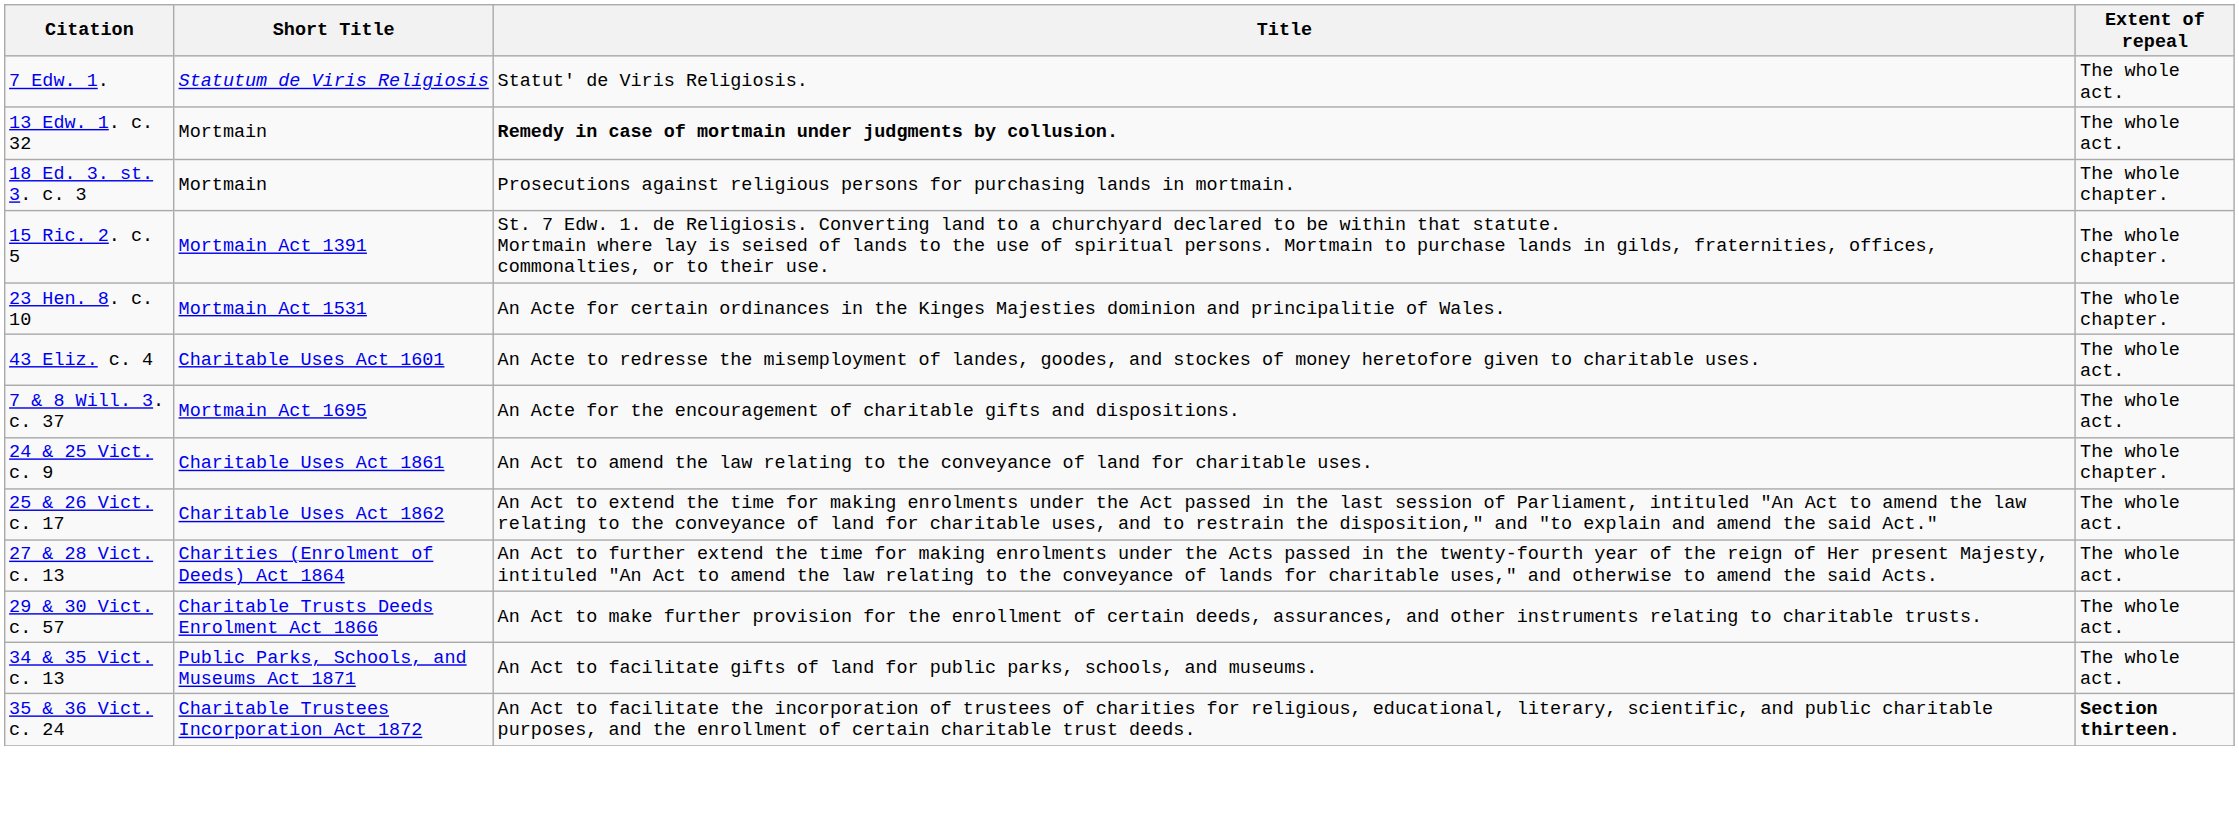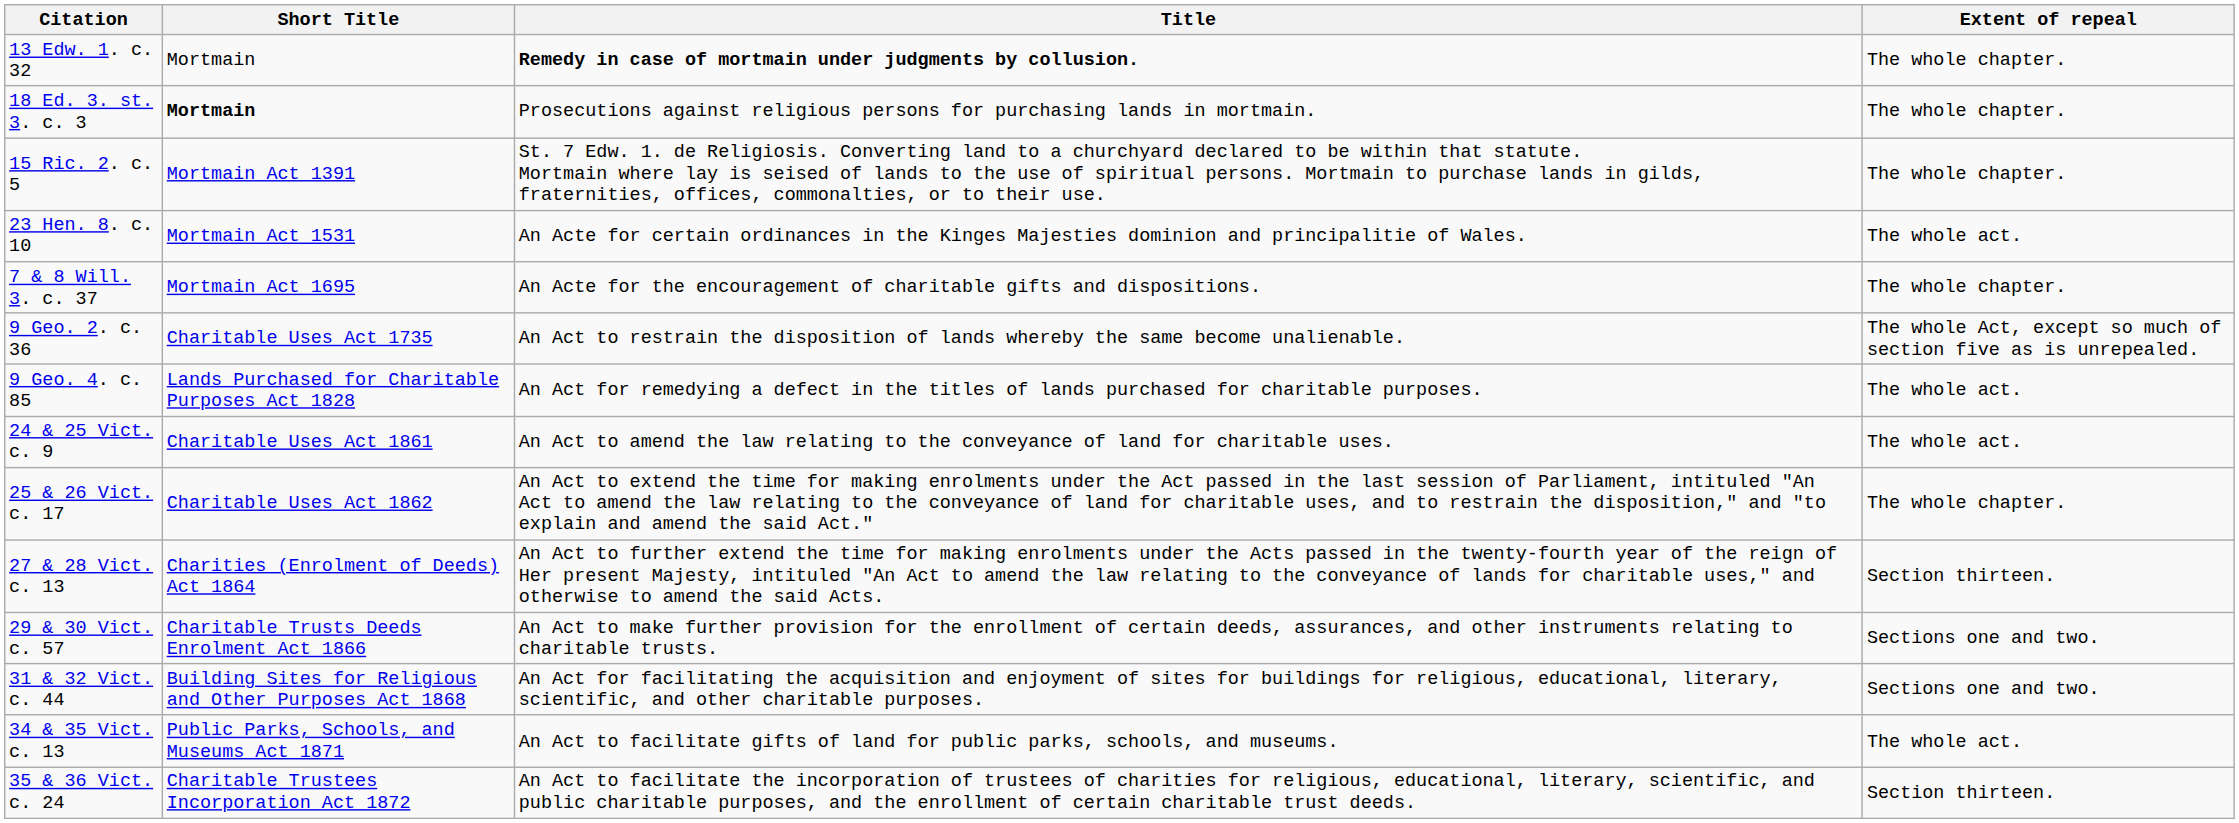- row: (59, 82)
(2130, 133) The whole act. -> (1967, 60) The whole chapter.
(223, 185) normal -> (211, 112) bold
(2130, 309) The whole chapter. -> (1944, 236) The whole act.
- row: (81, 360)
(2130, 411) The whole act. -> (1967, 287) The whole chapter.
+ row: (76, 339)
+ row: (76, 390)
(2130, 463) The whole chapter. -> (1944, 441) The whole act.
(2130, 514) The whole act. -> (1967, 504) The whole chapter.
(2130, 566) The whole act. -> (1961, 576) Section thirteen.
(2130, 617) The whole act. -> (1983, 638) Sections one and two.
+ row: (81, 690)
(2130, 720) bold -> (1961, 792) normal
